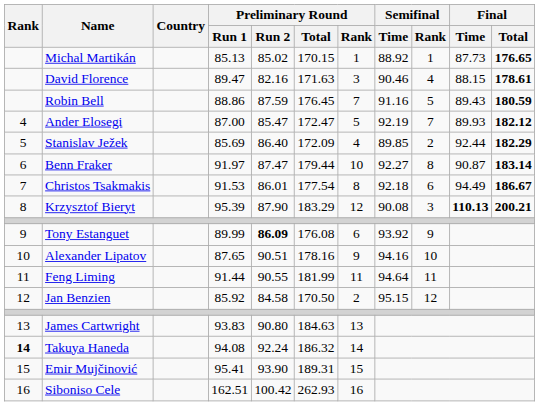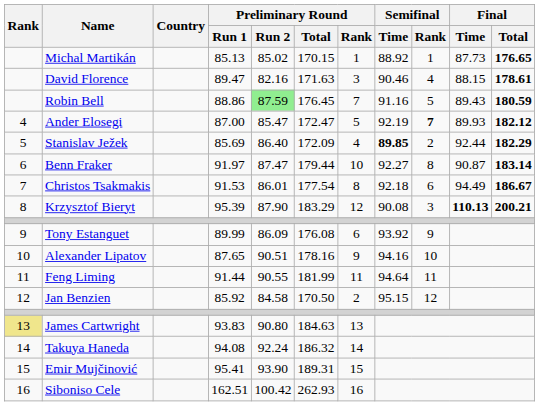(273, 100) no background -> (273, 100) lightgreen background
(430, 121) normal -> (430, 121) bold
(393, 143) normal -> (393, 143) bold
(273, 234) bold -> (273, 234) normal
(23, 325) no background -> (23, 325) khaki background
(23, 347) bold -> (23, 347) normal
